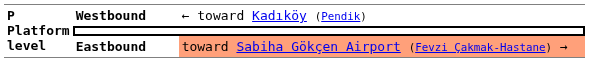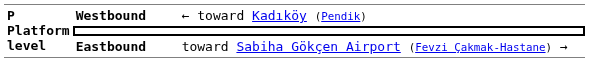(375, 46) lightsalmon background -> (375, 46) no background
